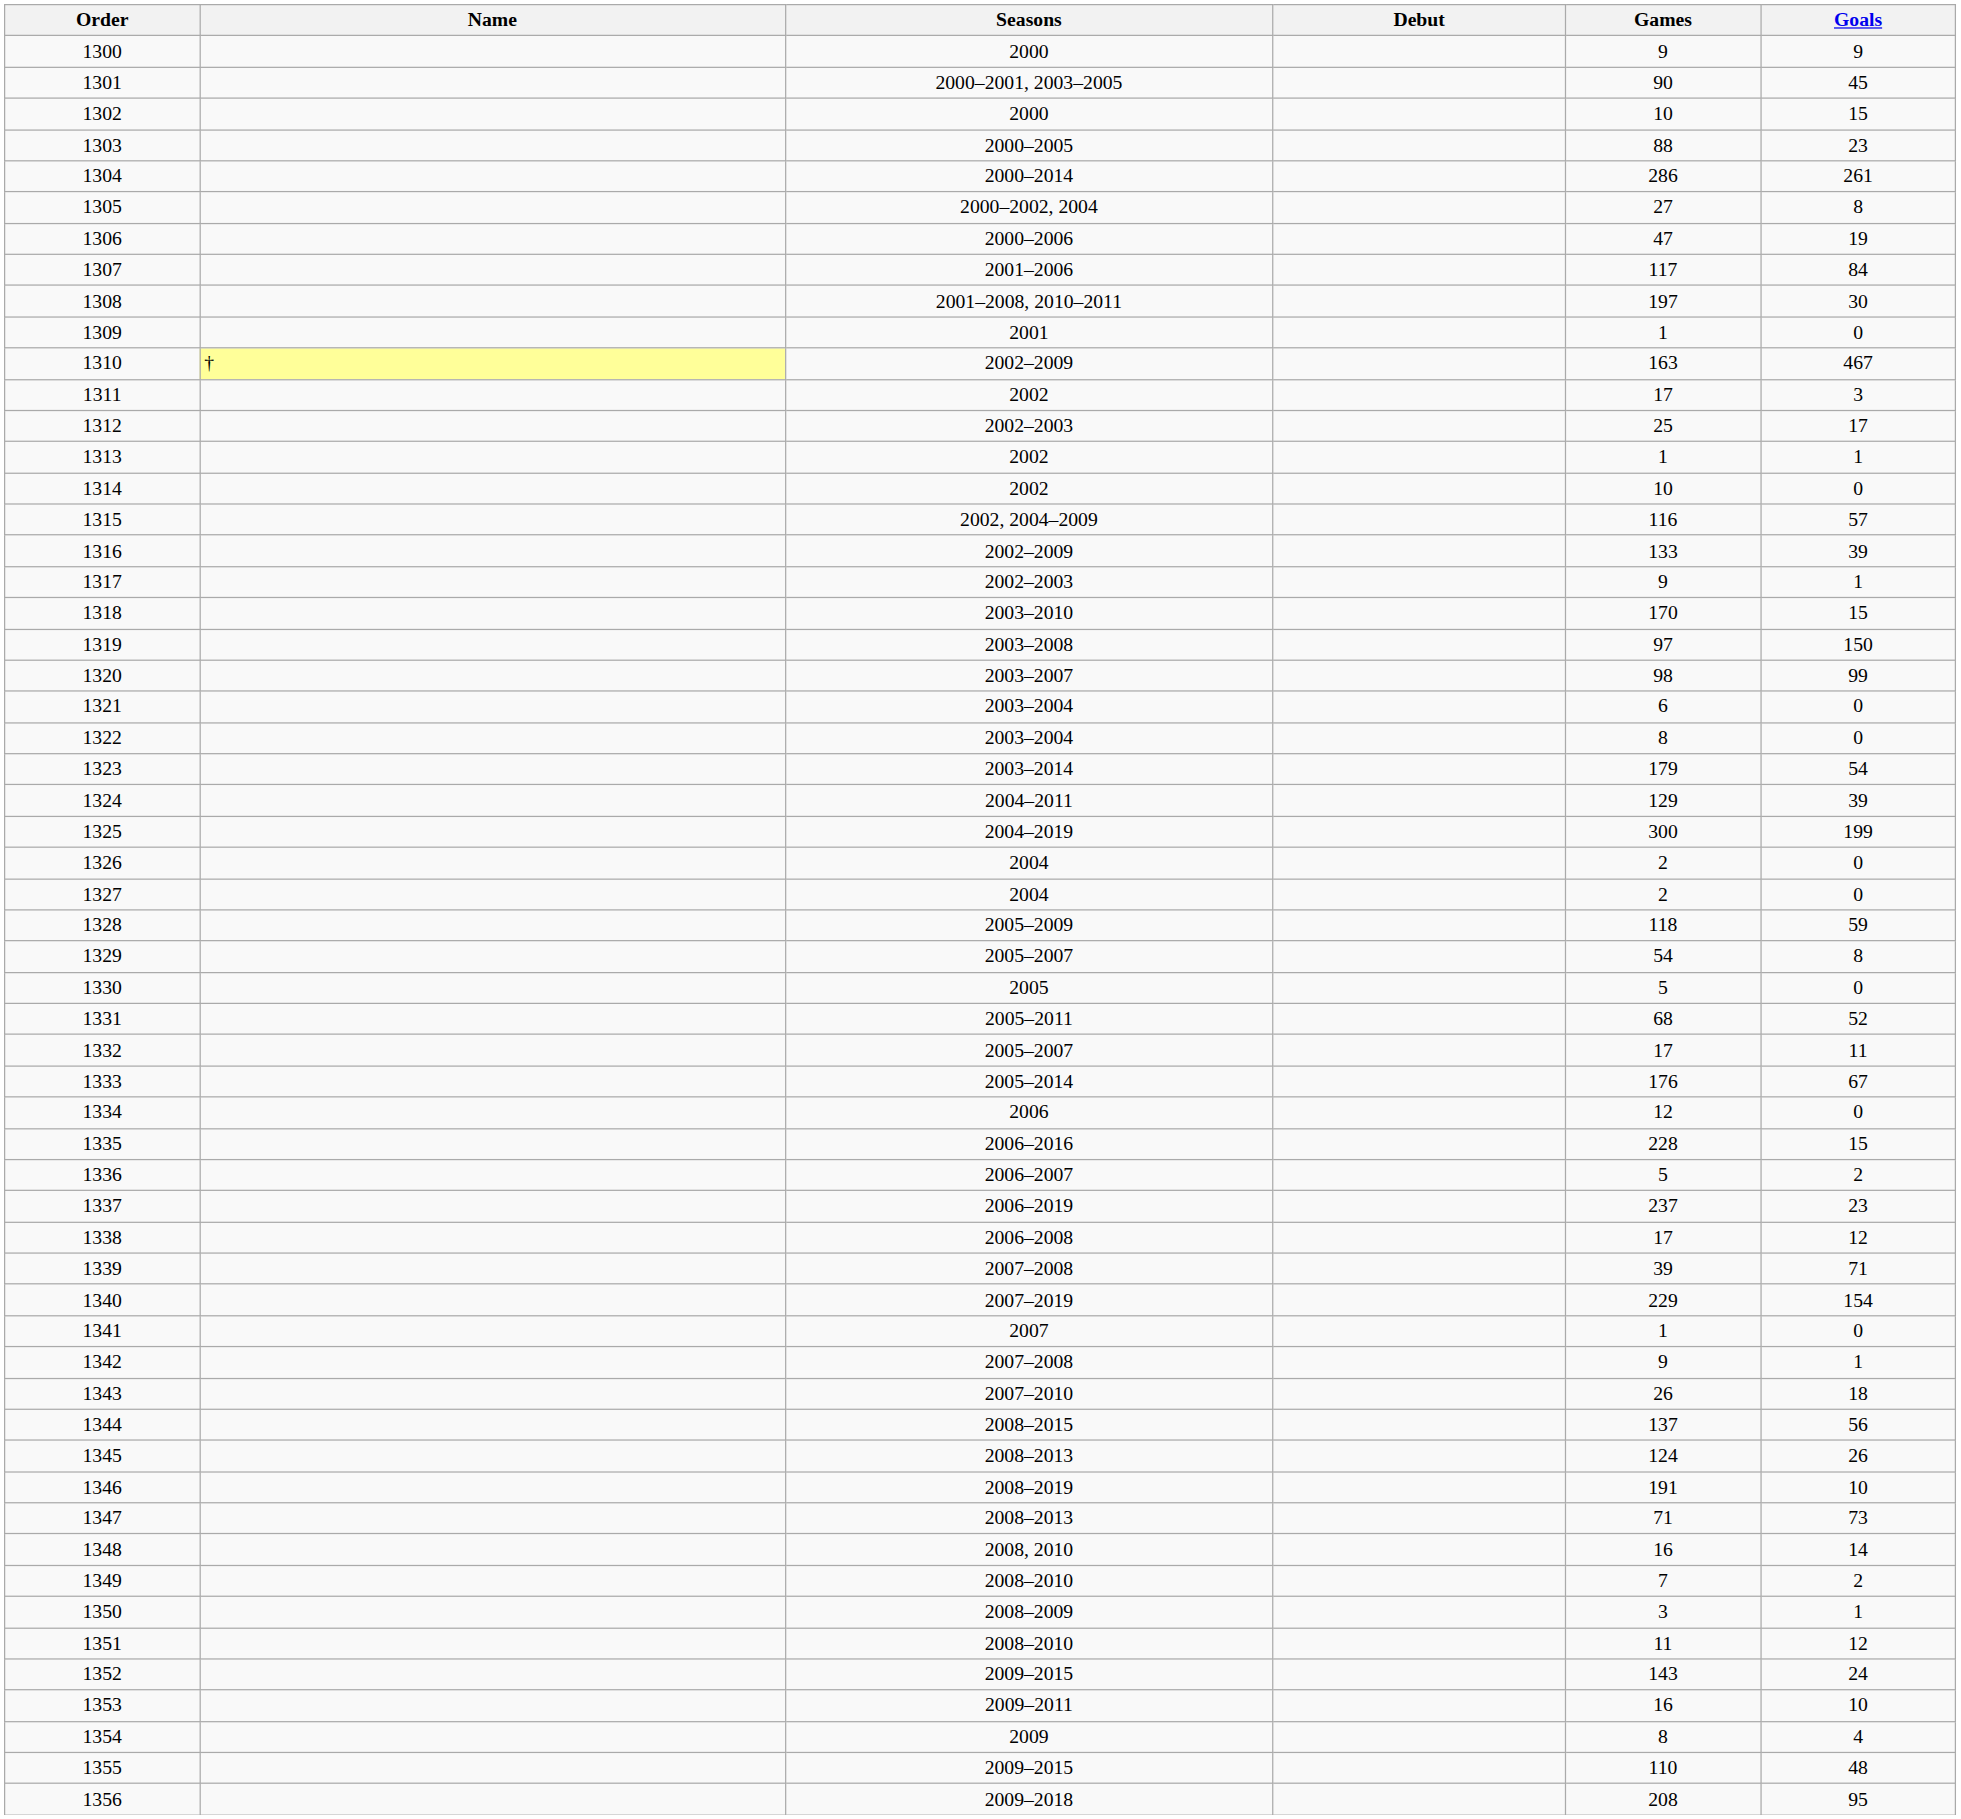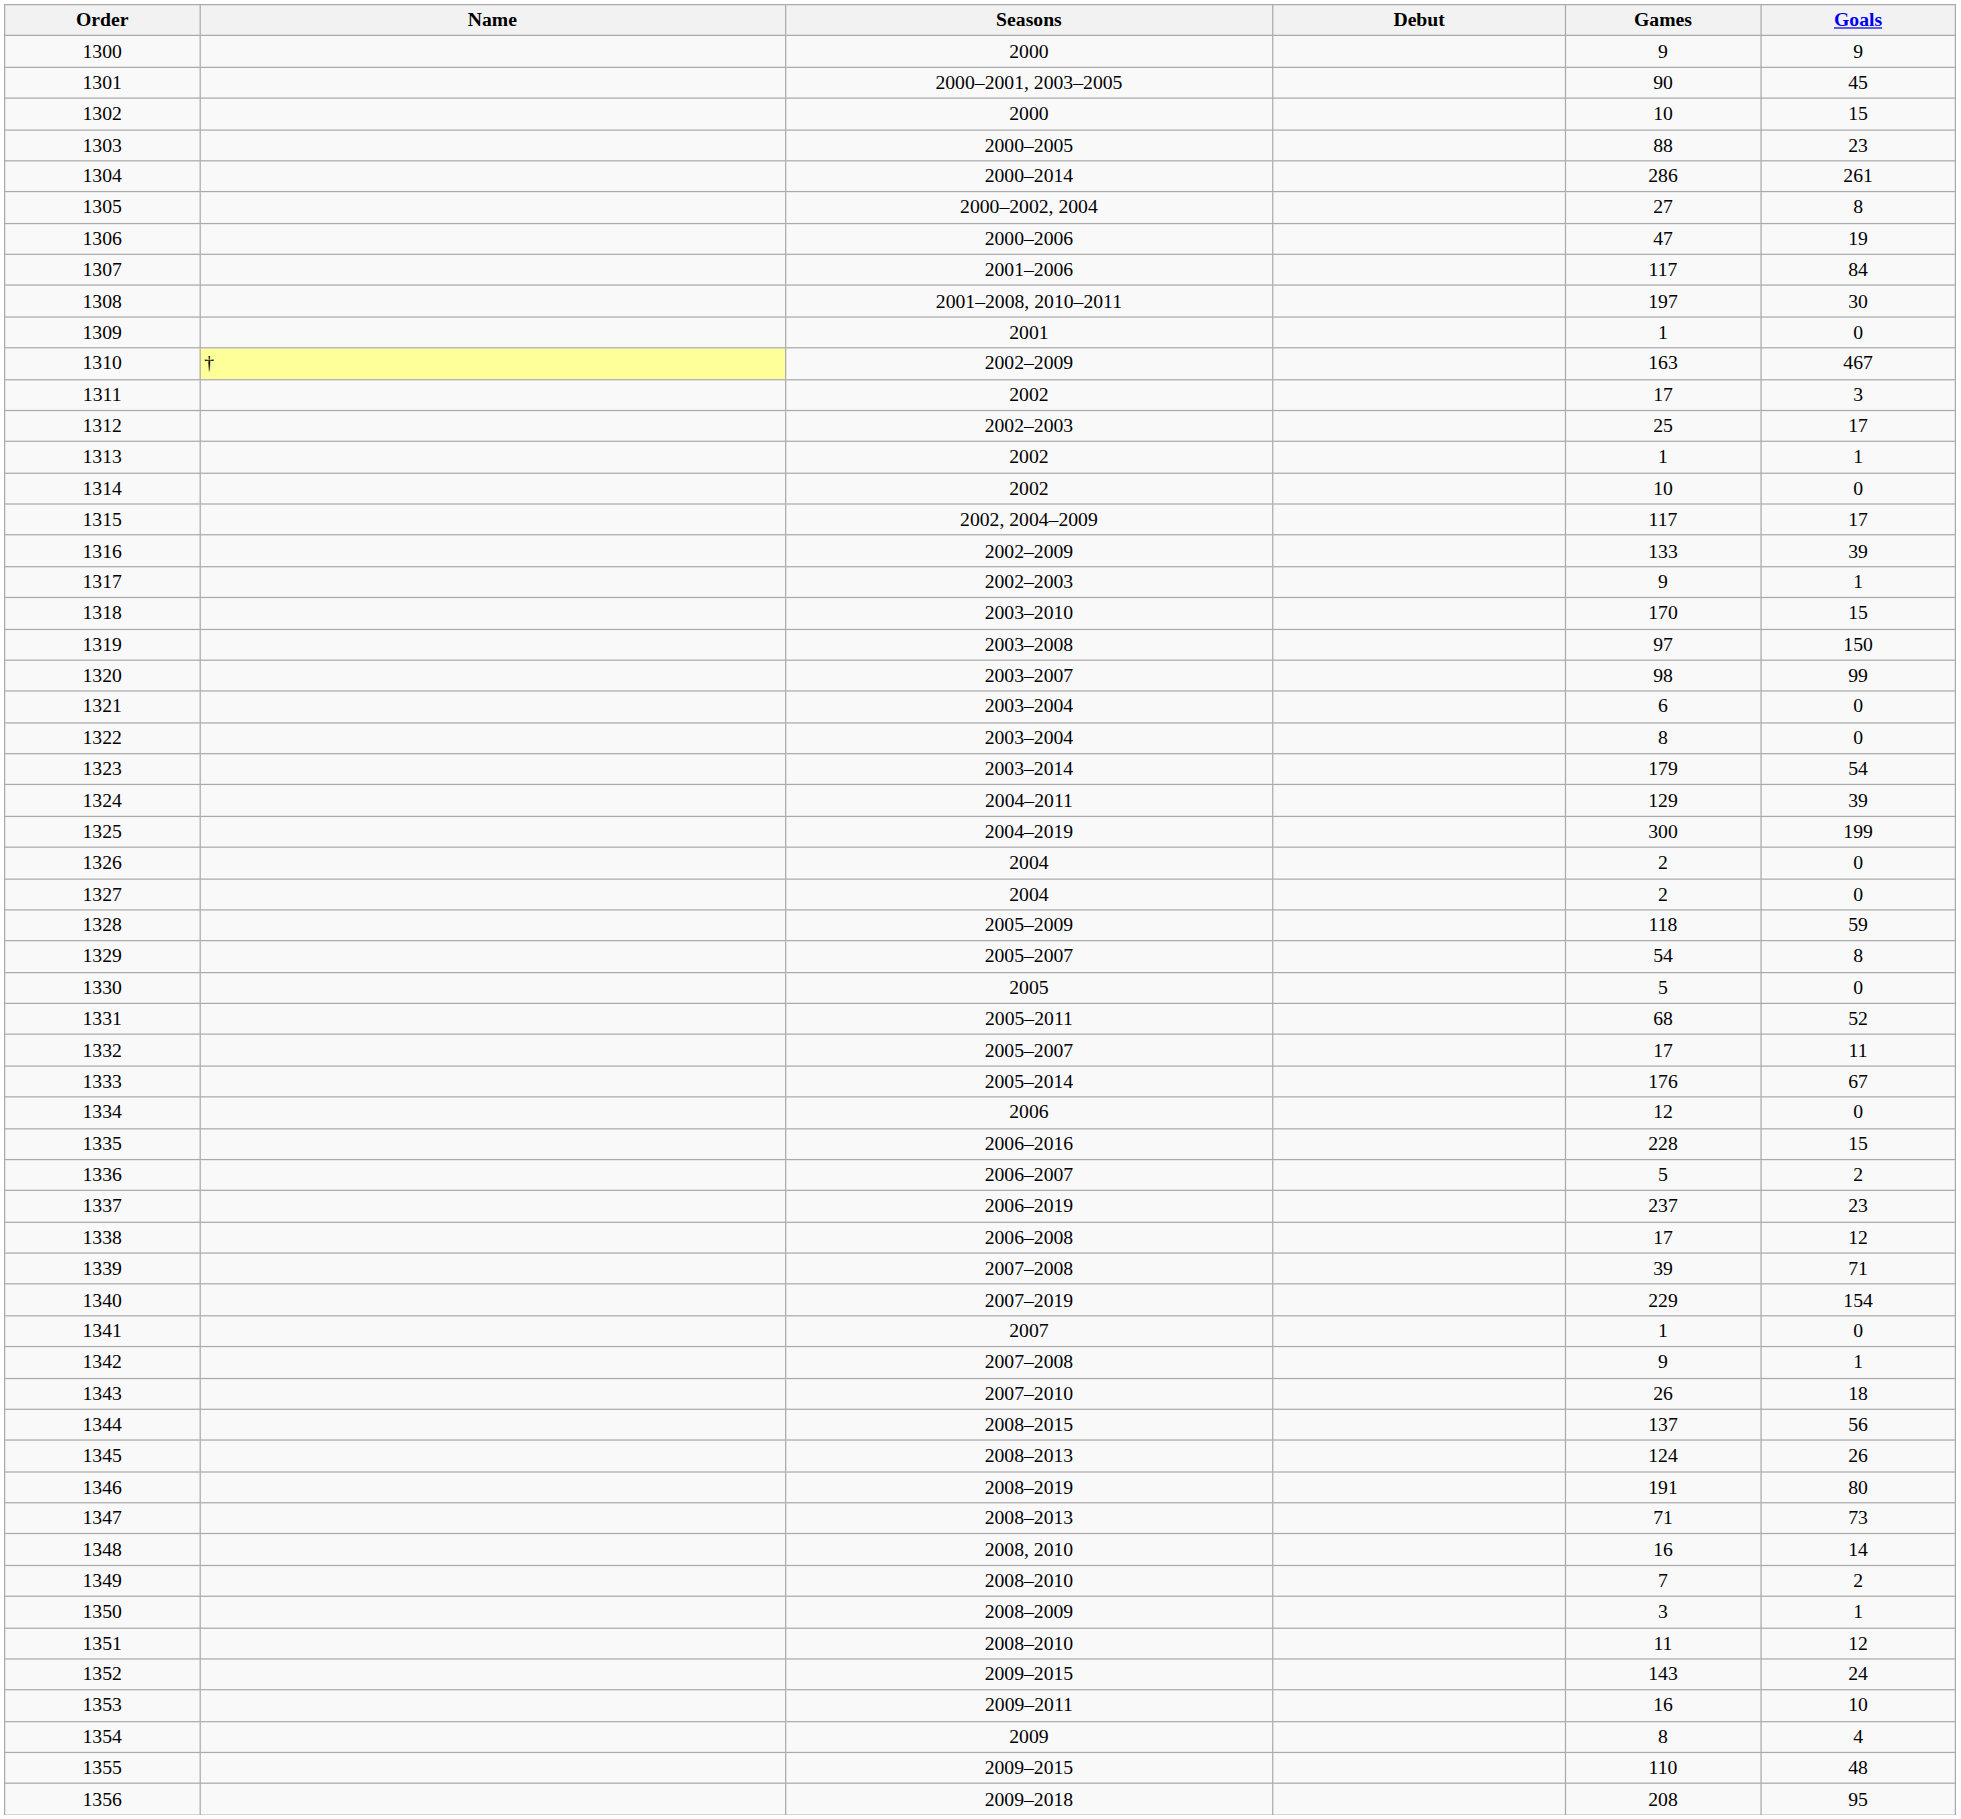(1663, 519) 116 -> (1663, 519) 117
(1858, 519) 57 -> (1858, 519) 17
(1858, 1487) 10 -> (1858, 1487) 80
